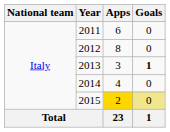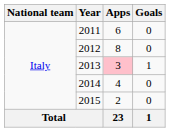(118, 65) no background -> (118, 65) pink background
(149, 65) bold -> (149, 65) normal
(118, 100) gold background -> (118, 100) no background
(149, 100) khaki background -> (149, 100) no background
